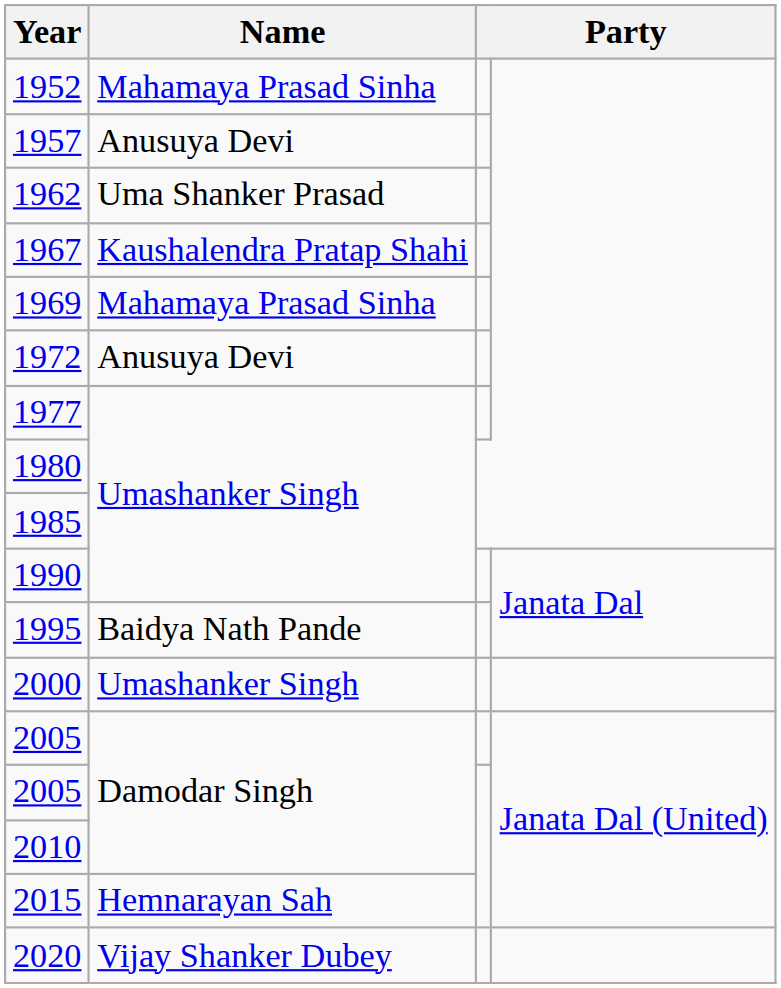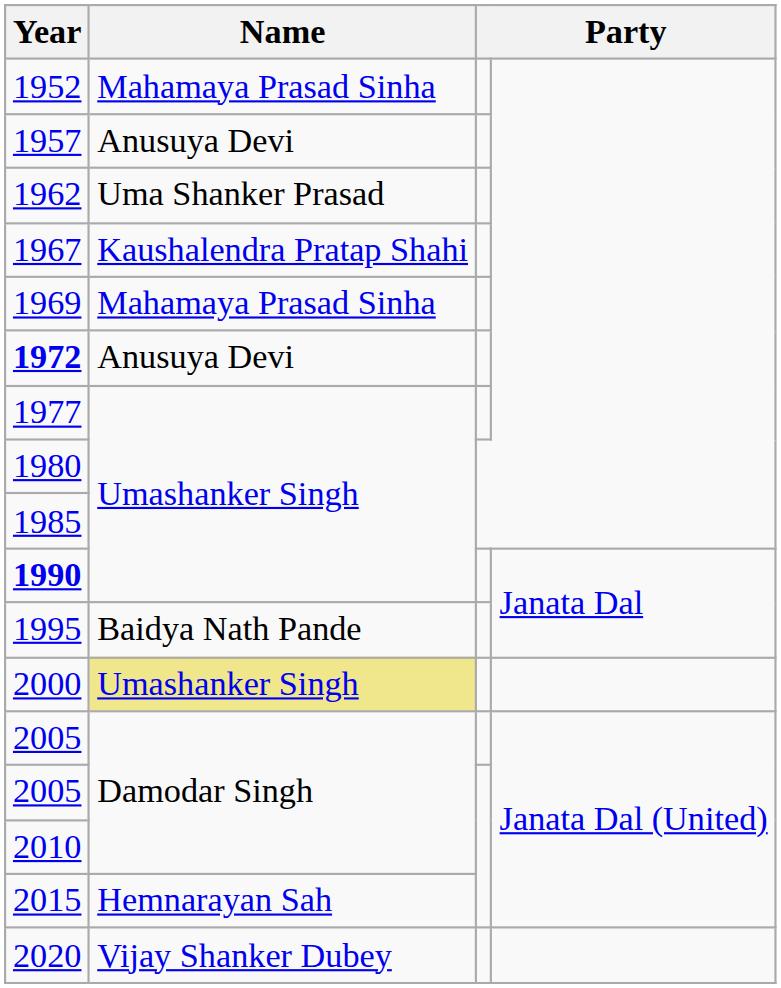(47, 357) normal -> (47, 357) bold
(47, 574) normal -> (47, 574) bold
(228, 683) no background -> (228, 683) khaki background
